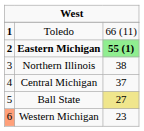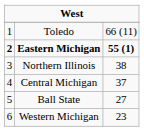(10, 31) bold -> (10, 31) normal
(121, 48) lightgreen background -> (121, 48) no background
(121, 100) khaki background -> (121, 100) no background
(10, 117) lightsalmon background -> (10, 117) no background
